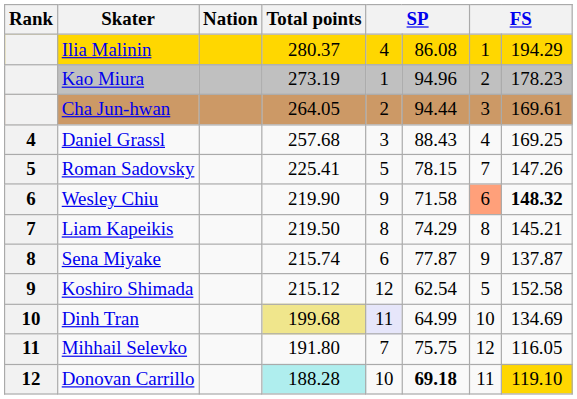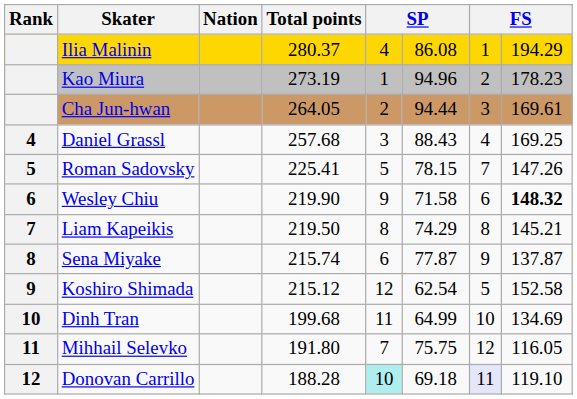(485, 199) lightsalmon background -> (485, 199) no background
(314, 318) khaki background -> (314, 318) no background
(384, 318) lavender background -> (384, 318) no background
(314, 378) paleturquoise background -> (314, 378) no background
(384, 378) no background -> (384, 378) paleturquoise background
(436, 378) bold -> (436, 378) normal
(485, 378) no background -> (485, 378) lavender background
(537, 378) gold background -> (537, 378) no background
